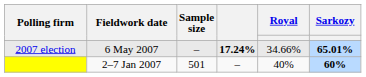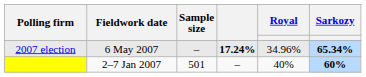(284, 49) 34.66% -> (284, 49) 34.96%
(335, 49) 65.01% -> (335, 49) 65.34%
